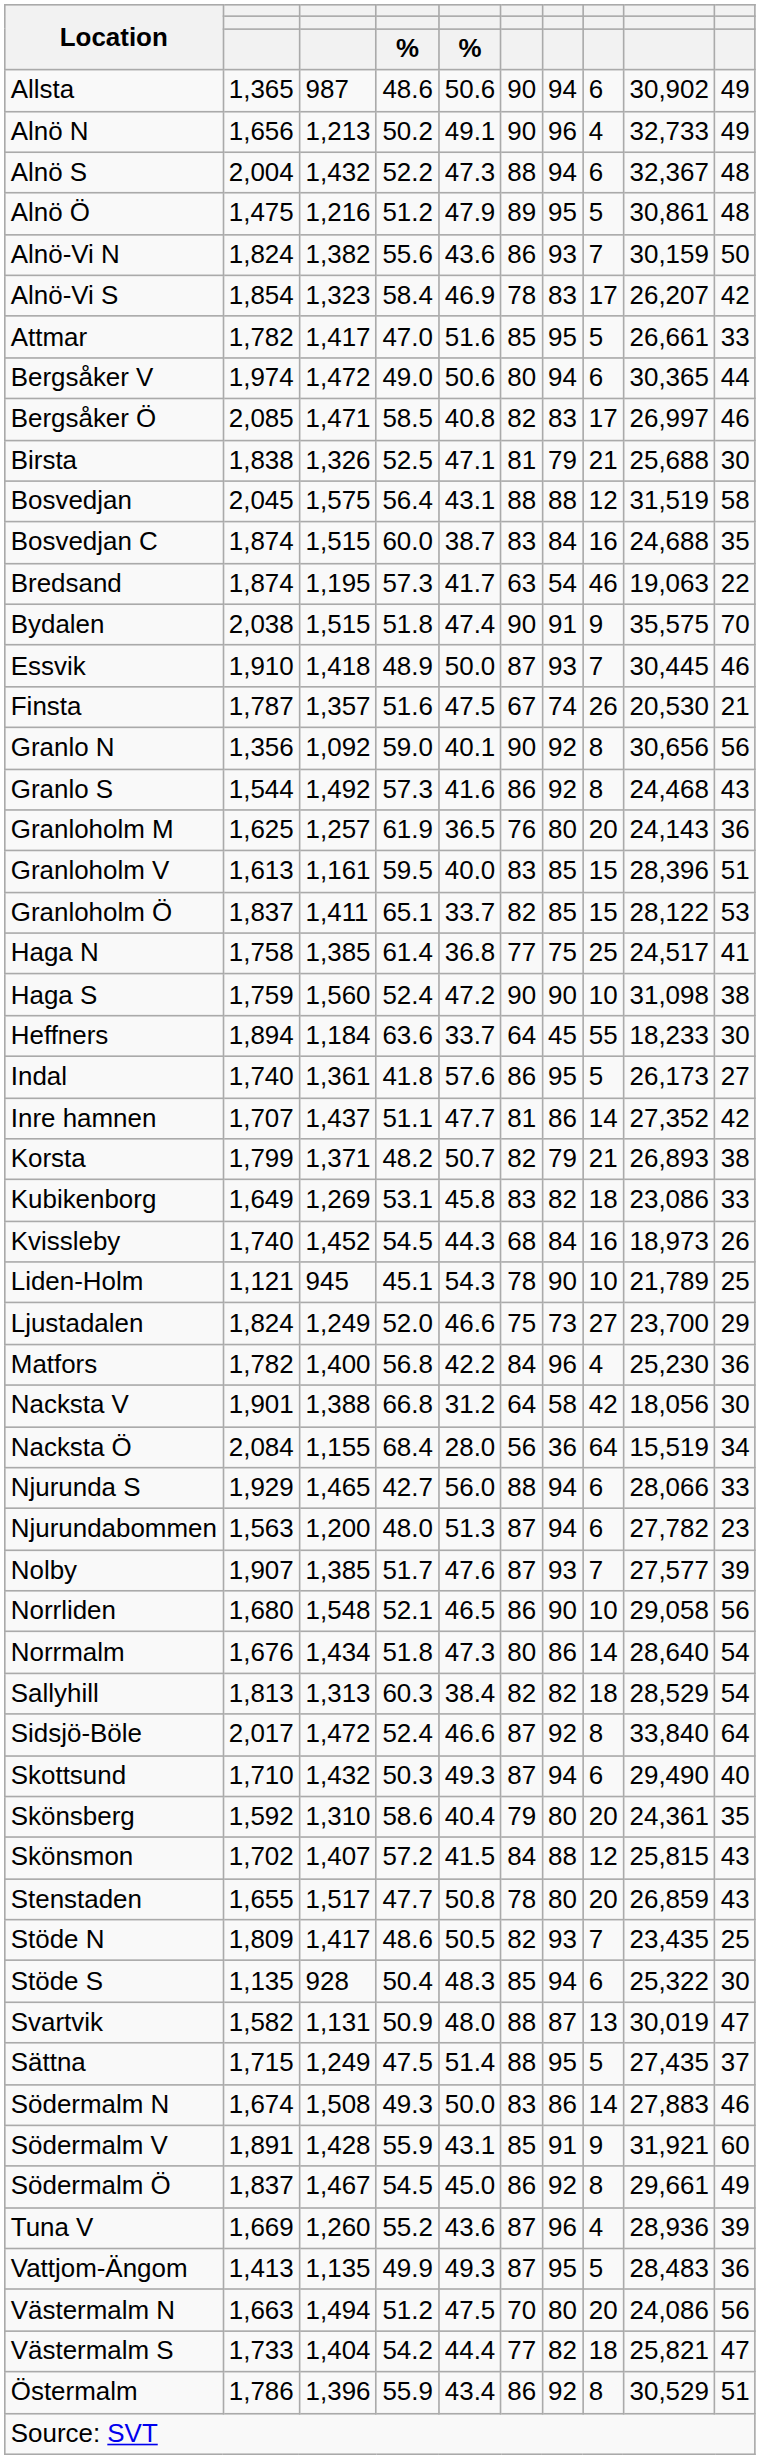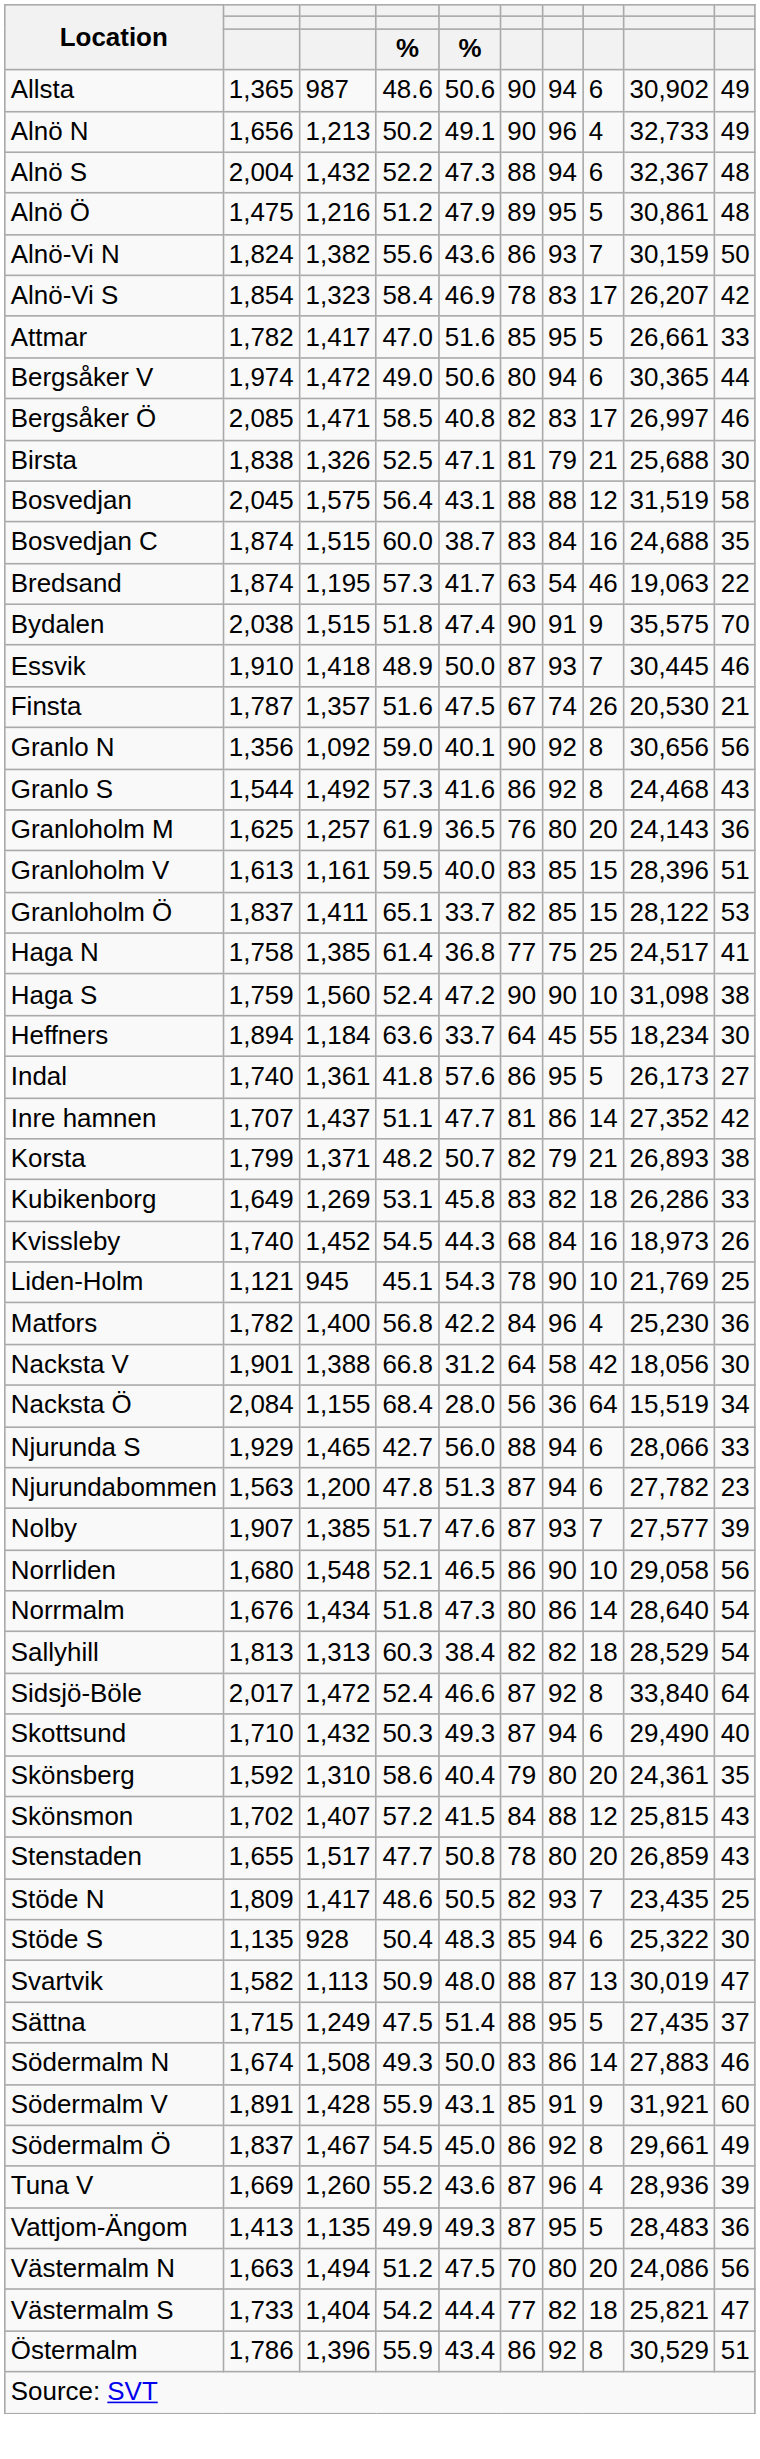(669, 1035) 18,233 -> (669, 1035) 18,234
(669, 1199) 23,086 -> (669, 1199) 26,286
(669, 1282) 21,789 -> (669, 1282) 21,769
- row: (77, 1323)
(408, 1528) 48.0 -> (408, 1487) 47.8
(338, 2022) 1,131 -> (337, 1981) 1,113
